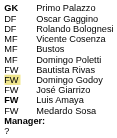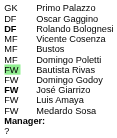(11, 8) bold -> (11, 8) normal
(10, 29) normal -> (10, 29) bold
(11, 70) no background -> (11, 70) lightgreen background
(11, 80) khaki background -> (11, 80) no background
(11, 90) normal -> (11, 90) bold
(11, 100) bold -> (11, 100) normal
